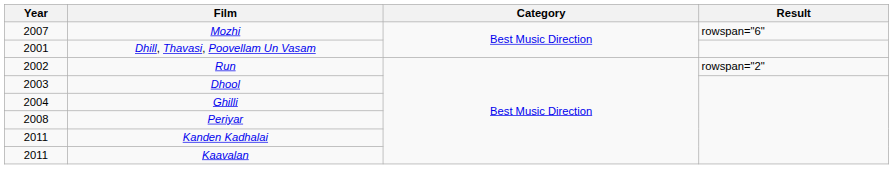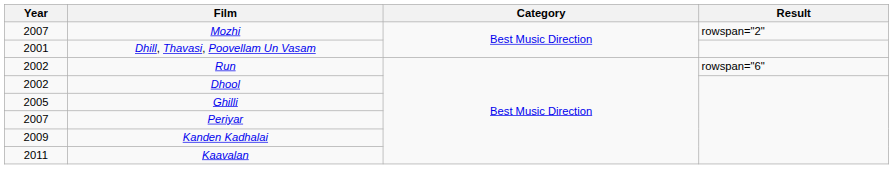(733, 31) rowspan="6" -> (733, 31) rowspan="2"
(733, 66) rowspan="2" -> (733, 66) rowspan="6"
(36, 84) 2003 -> (36, 84) 2002
(36, 102) 2004 -> (36, 102) 2005
(36, 119) 2008 -> (36, 119) 2007
(36, 137) 2011 -> (36, 137) 2009
